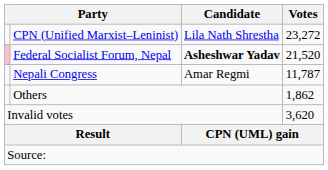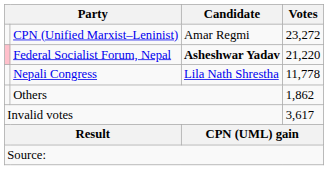(231, 34) Lila Nath Shrestha -> (217, 34) Amar Regmi
(303, 54) 21,520 -> (303, 54) 21,220
(217, 74) Amar Regmi -> (231, 74) Lila Nath Shrestha
(303, 74) 11,787 -> (303, 74) 11,778
(300, 114) 3,620 -> (300, 114) 3,617
